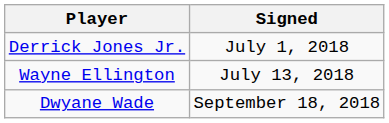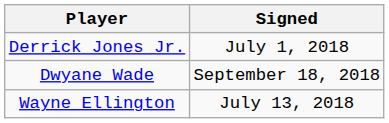rows swapped: (97, 75) <-> (97, 103)
